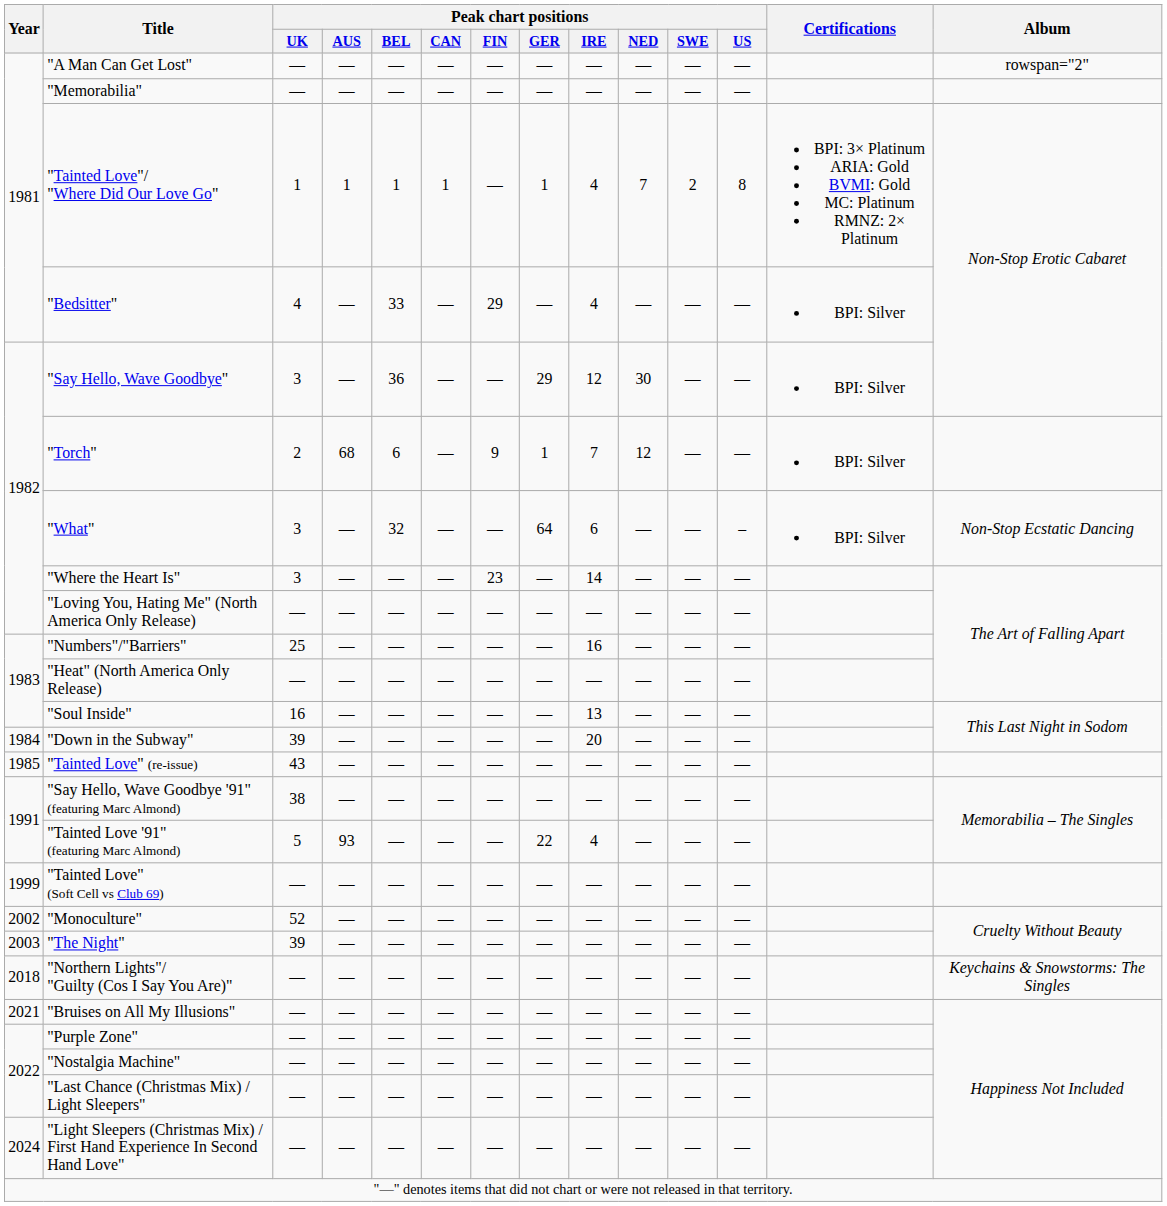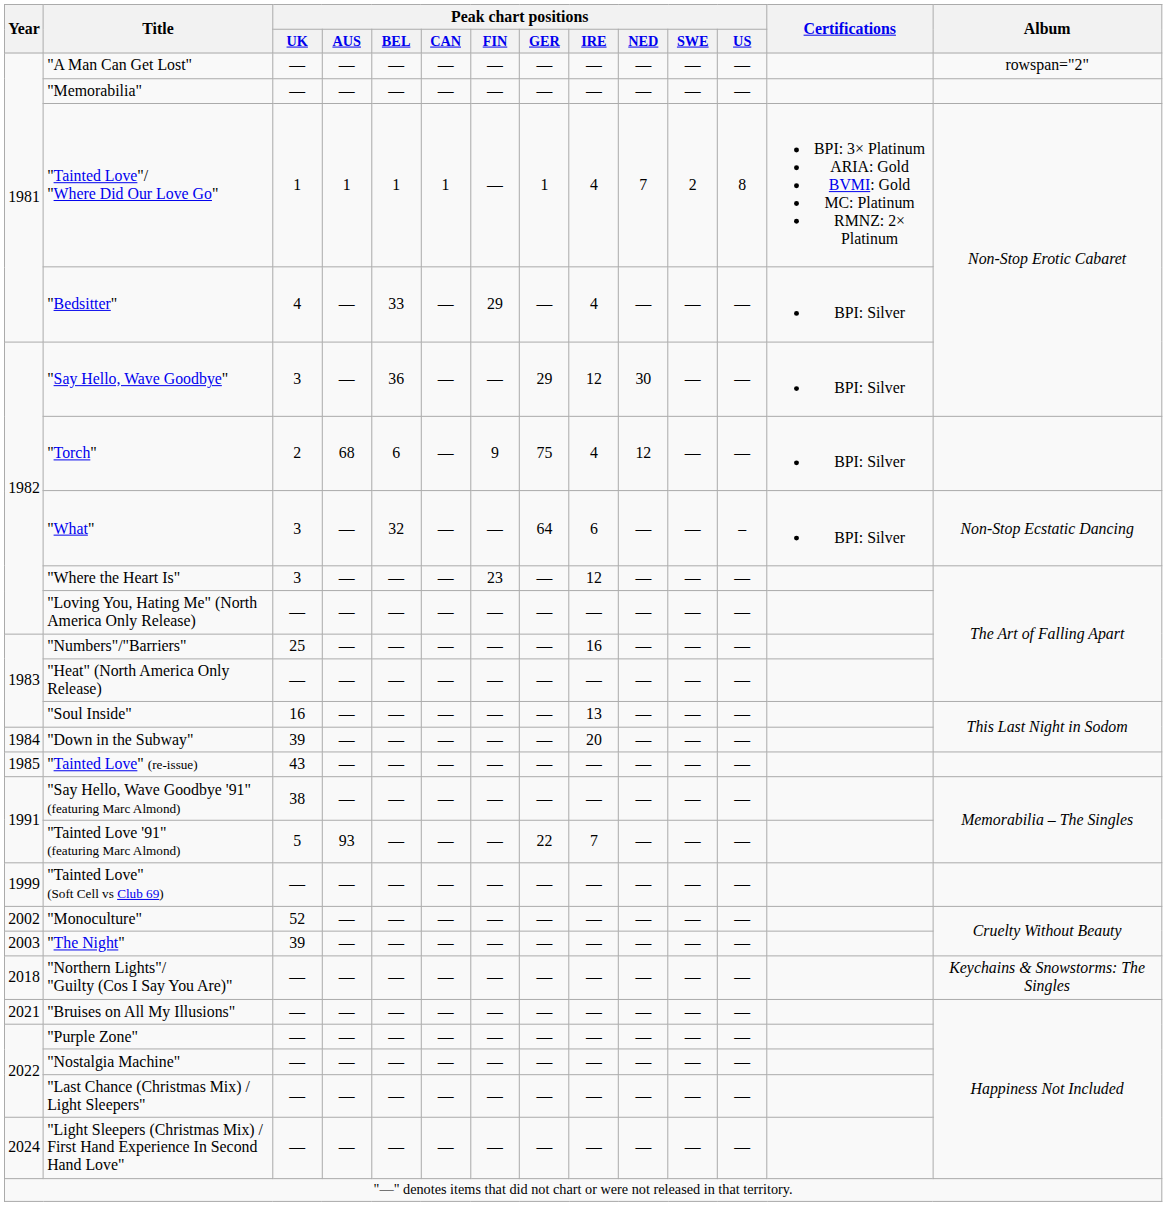(544, 453) 1 -> (544, 453) 75
(594, 453) 7 -> (594, 453) 4
(594, 578) 14 -> (594, 578) 12
(594, 841) 4 -> (594, 841) 7
